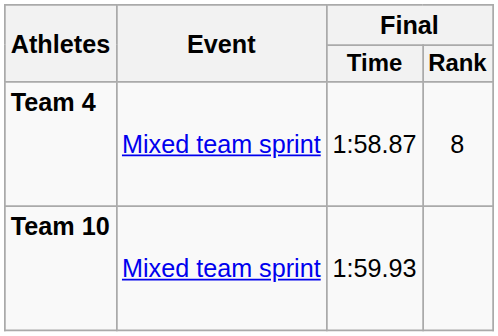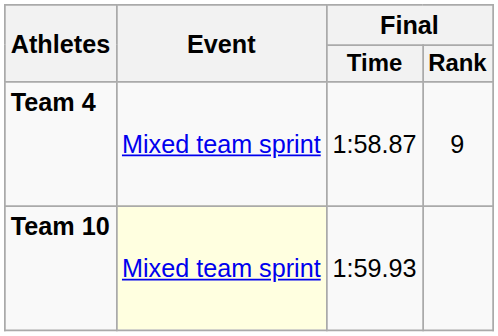(457, 145) 8 -> (457, 145) 9
(221, 268) no background -> (221, 268) lightyellow background
